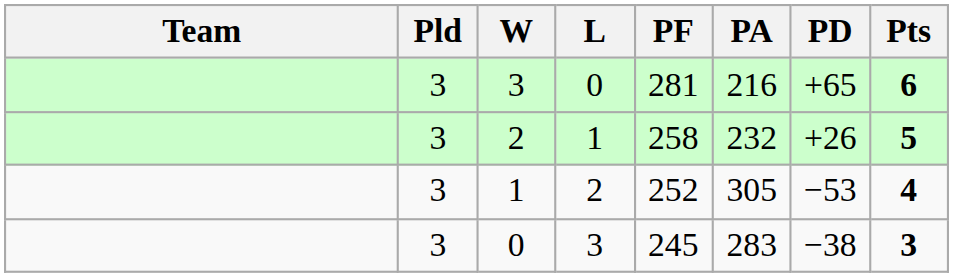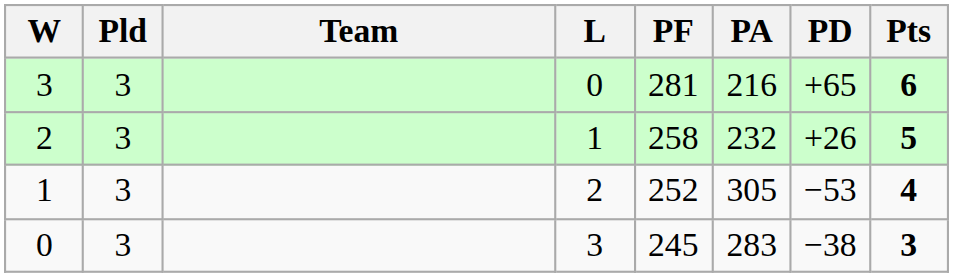columns swapped: (202, 31) <-> (516, 31)
